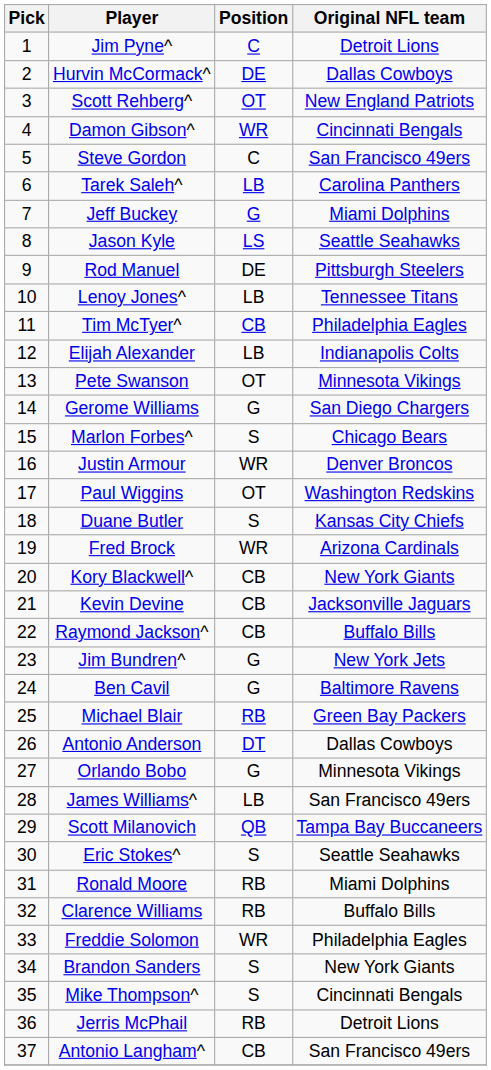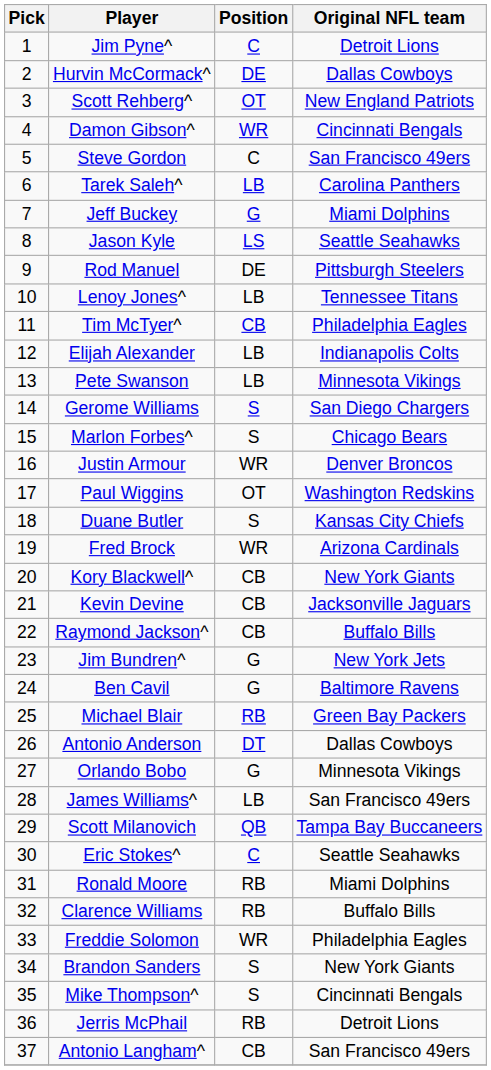(254, 381) OT -> (254, 381) LB
(254, 409) G -> (254, 409) S
(254, 855) S -> (254, 855) C
